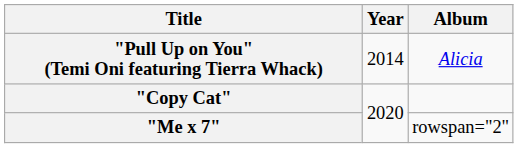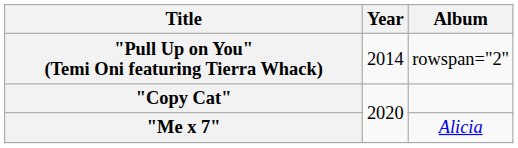(461, 58) Alicia -> (461, 58) rowspan="2"
(461, 127) rowspan="2" -> (461, 127) Alicia
